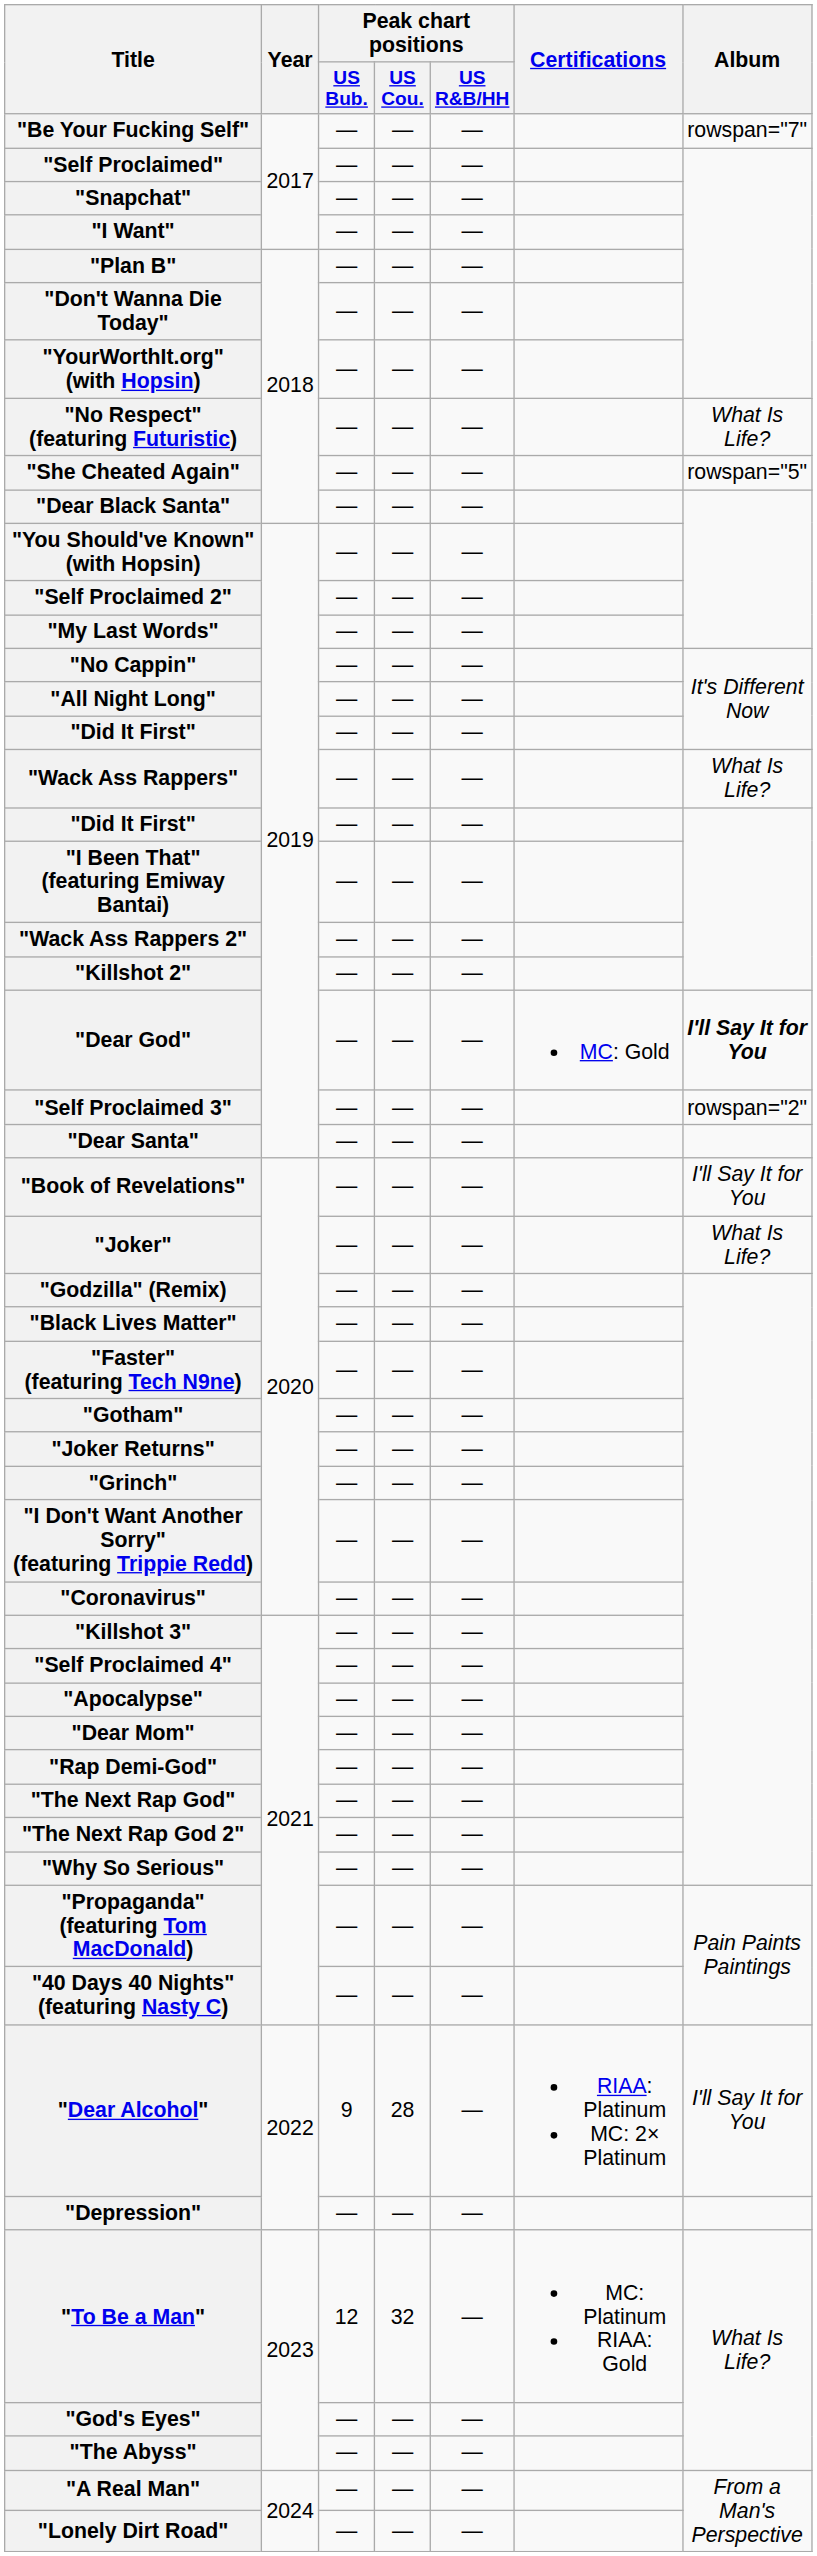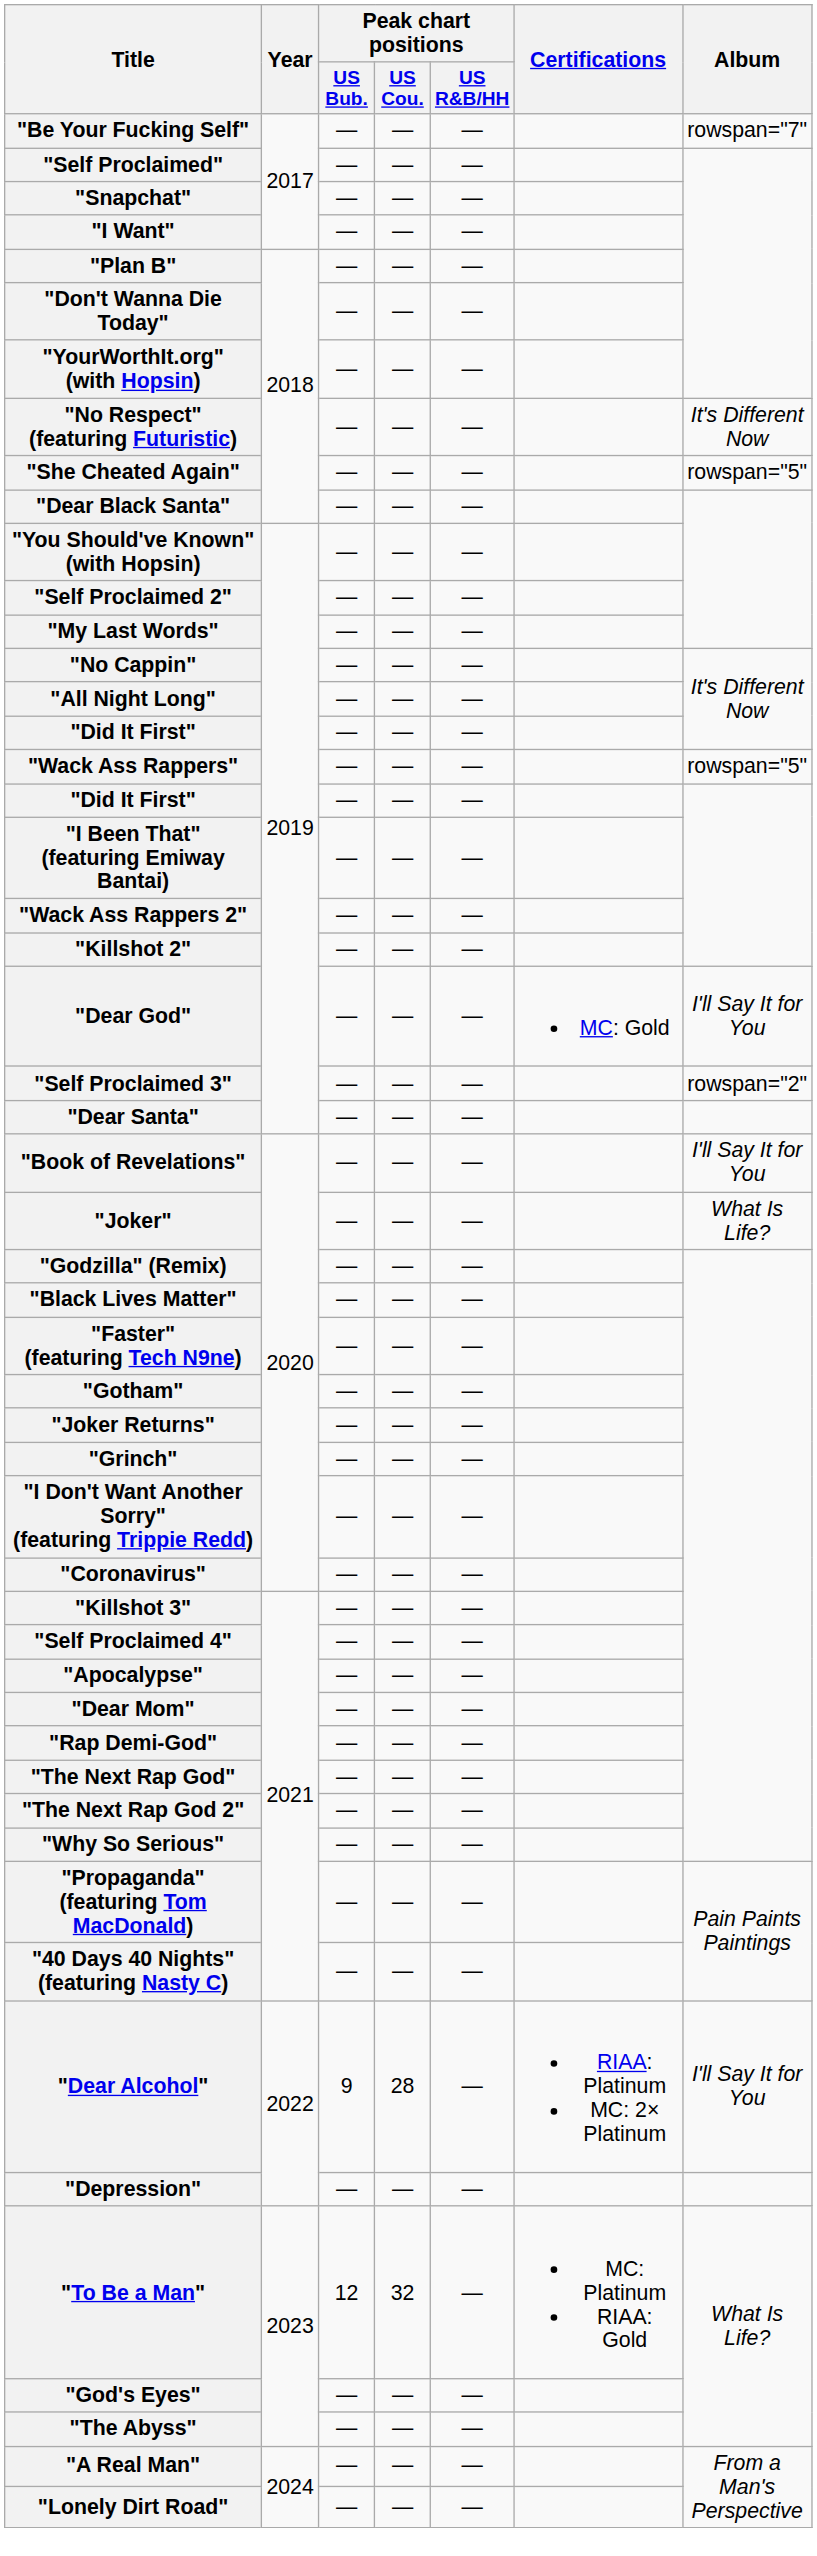(747, 426) What Is Life? -> (747, 426) It's Different Now
(747, 778) What Is Life? -> (747, 766) rowspan="5"
(747, 1040) bold -> (747, 1016) normal
